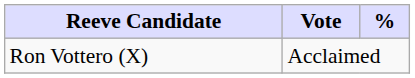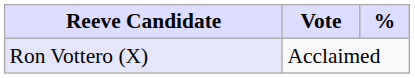(79, 55) no background -> (79, 55) lavender background
